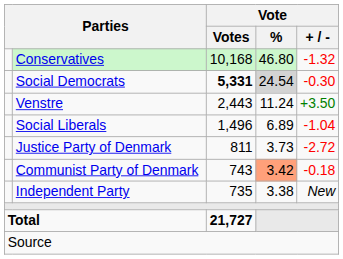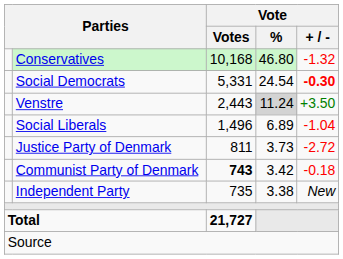(235, 81) bold -> (235, 81) normal
(276, 81) lightgrey background -> (276, 81) no background
(319, 81) normal -> (319, 81) bold
(277, 103) no background -> (277, 103) lightgrey background
(241, 170) normal -> (241, 170) bold
(280, 170) lightsalmon background -> (280, 170) no background
